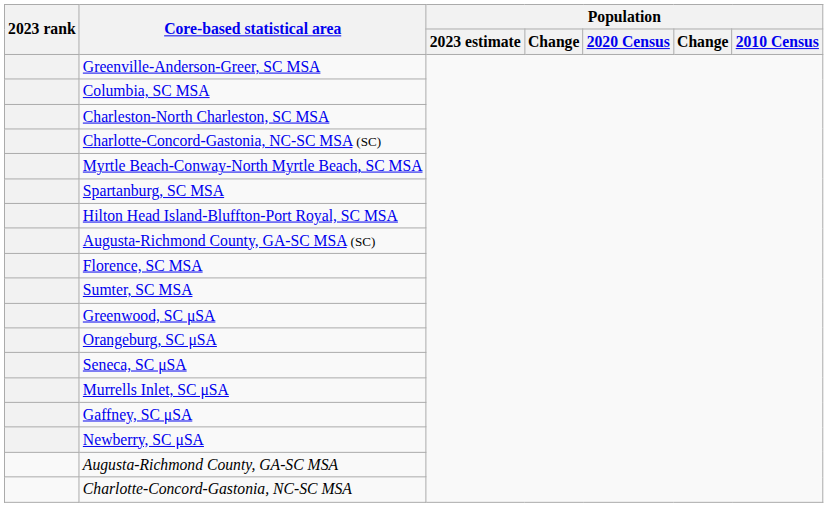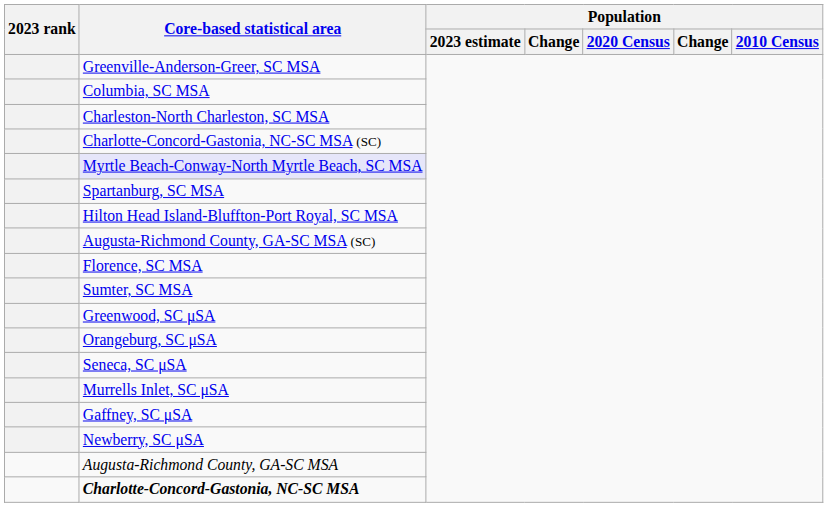(253, 166) no background -> (253, 166) lavender background
(217, 489) normal -> (221, 489) bold
